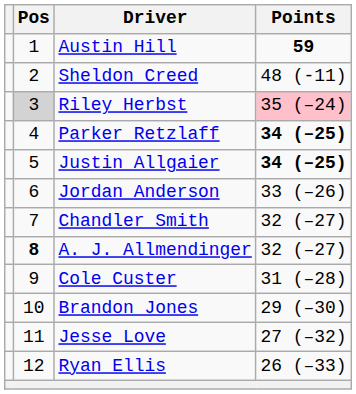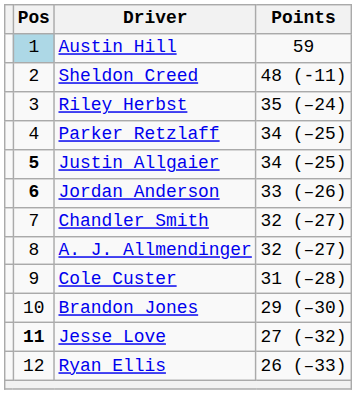(34, 48) no background -> (34, 48) lightblue background
(303, 48) bold -> (303, 48) normal
(34, 106) lightgrey background -> (34, 106) no background
(303, 106) pink background -> (303, 106) no background
(303, 135) bold -> (303, 135) normal
(34, 164) normal -> (34, 164) bold
(303, 164) bold -> (303, 164) normal
(34, 193) normal -> (34, 193) bold
(34, 251) bold -> (34, 251) normal
(34, 338) normal -> (34, 338) bold
